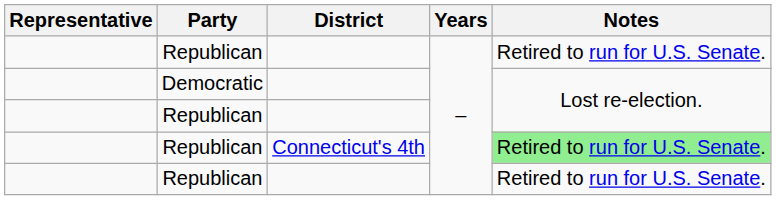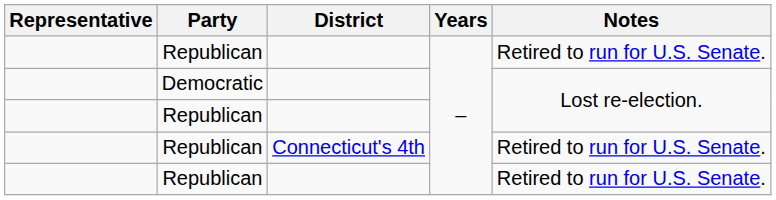(631, 147) lightgreen background -> (631, 147) no background
